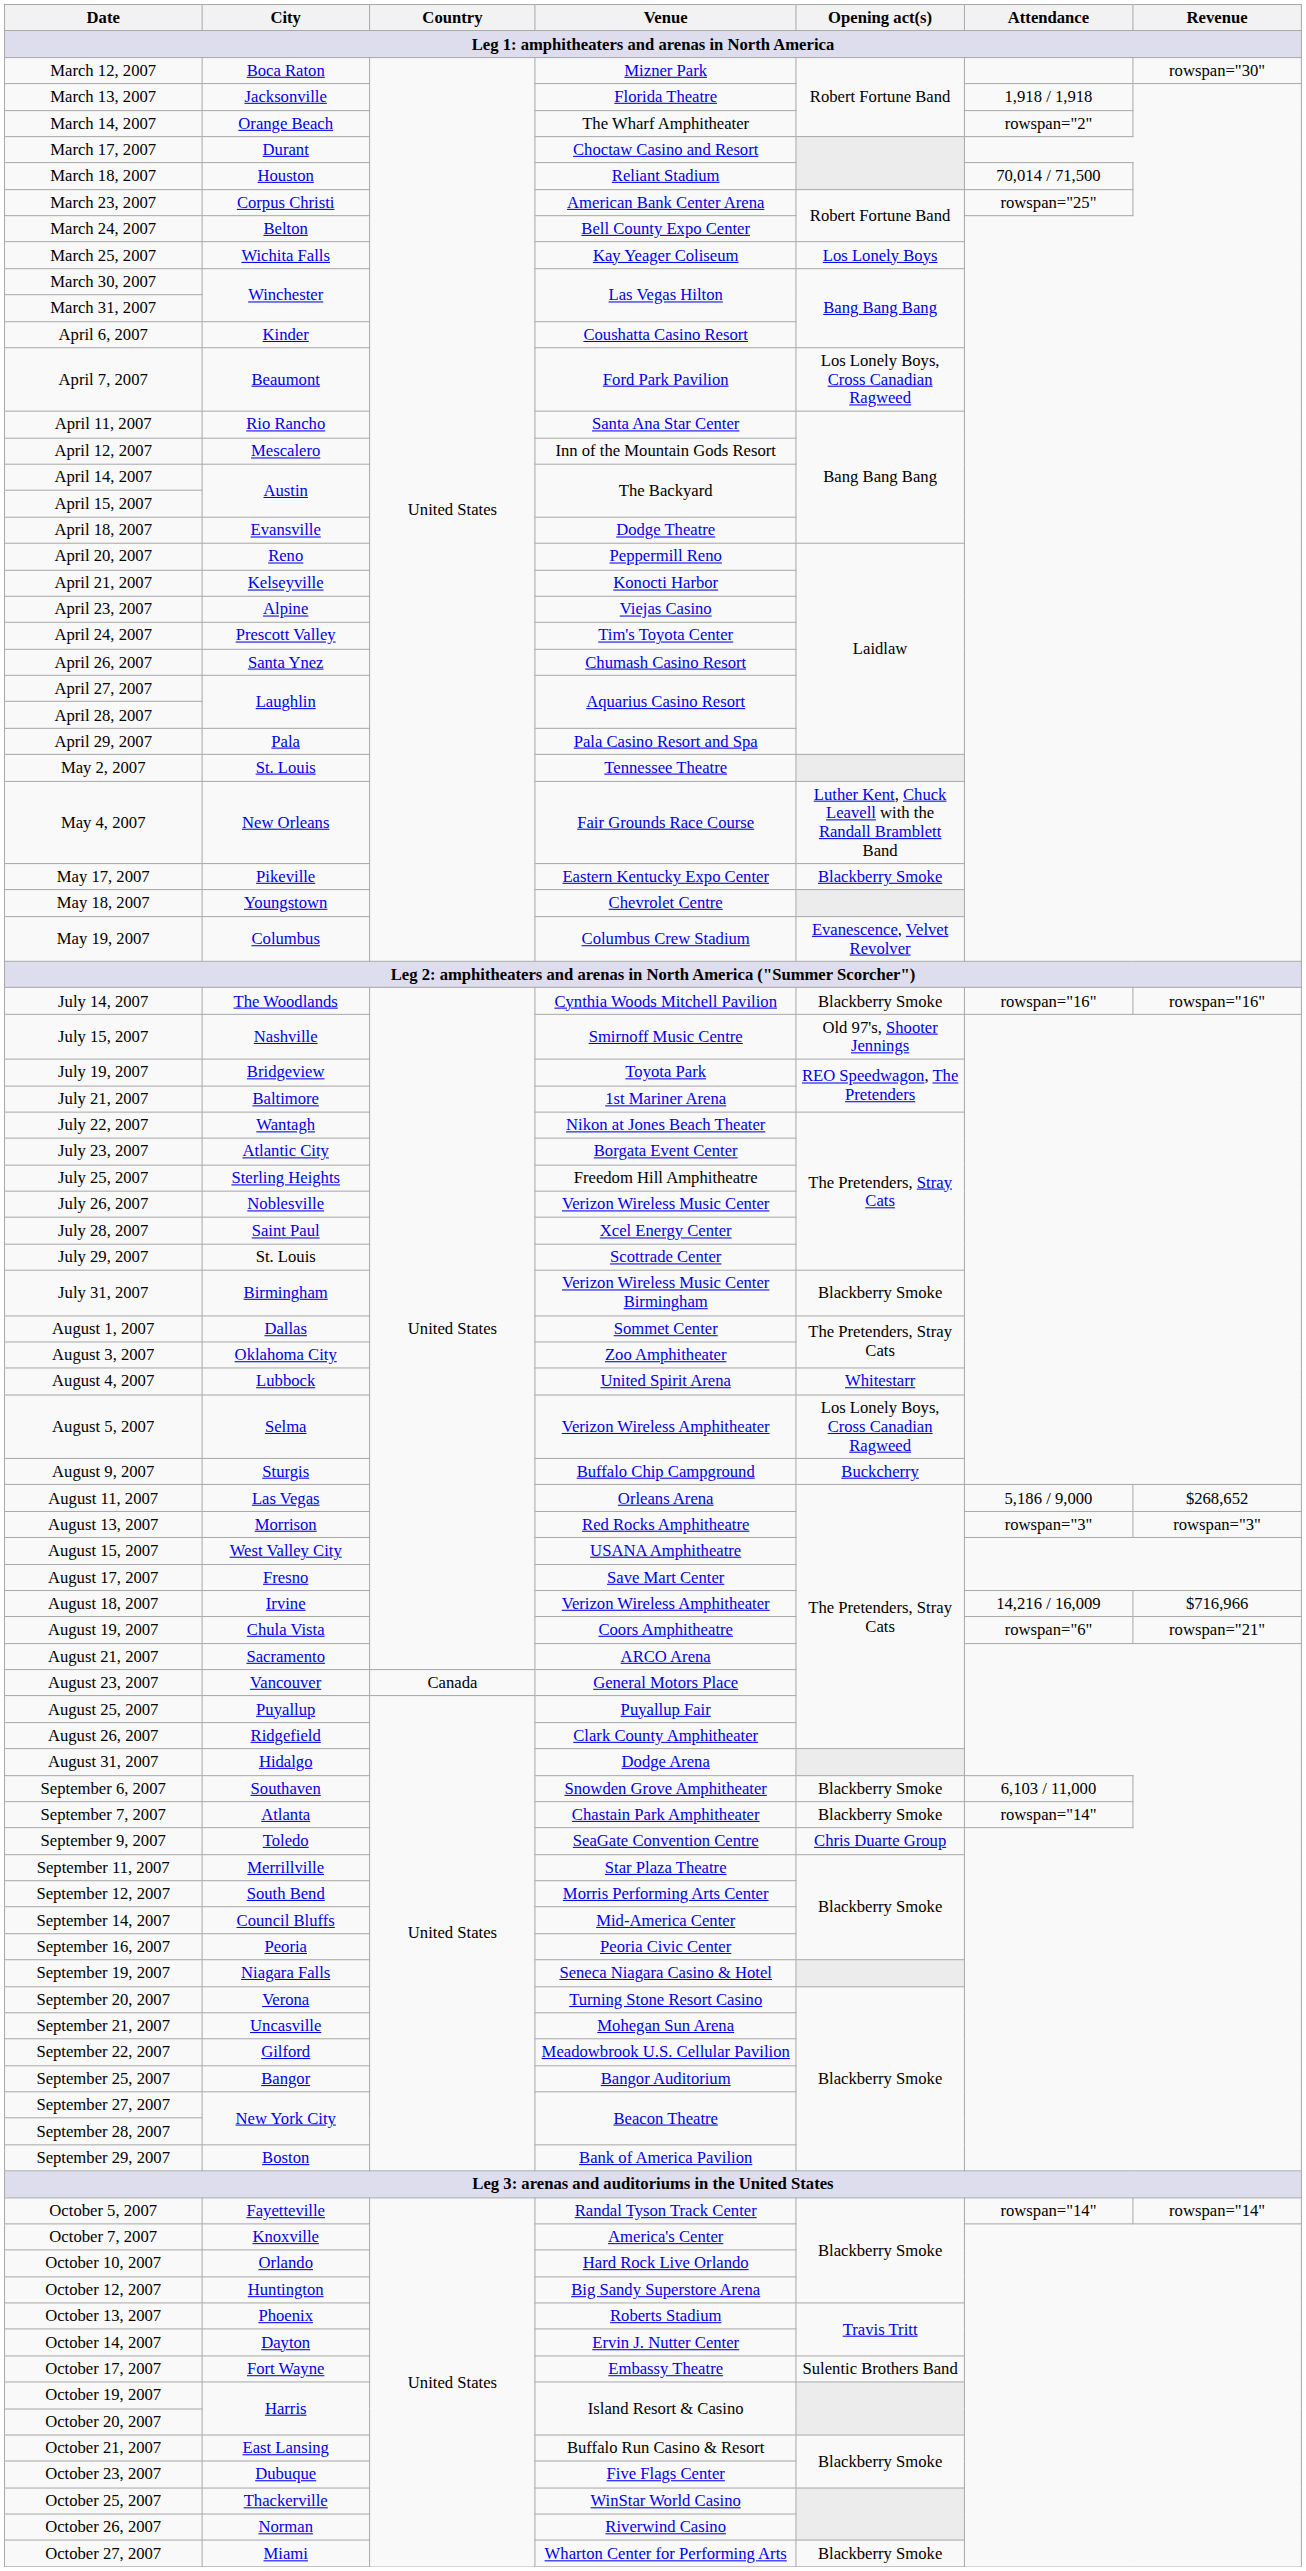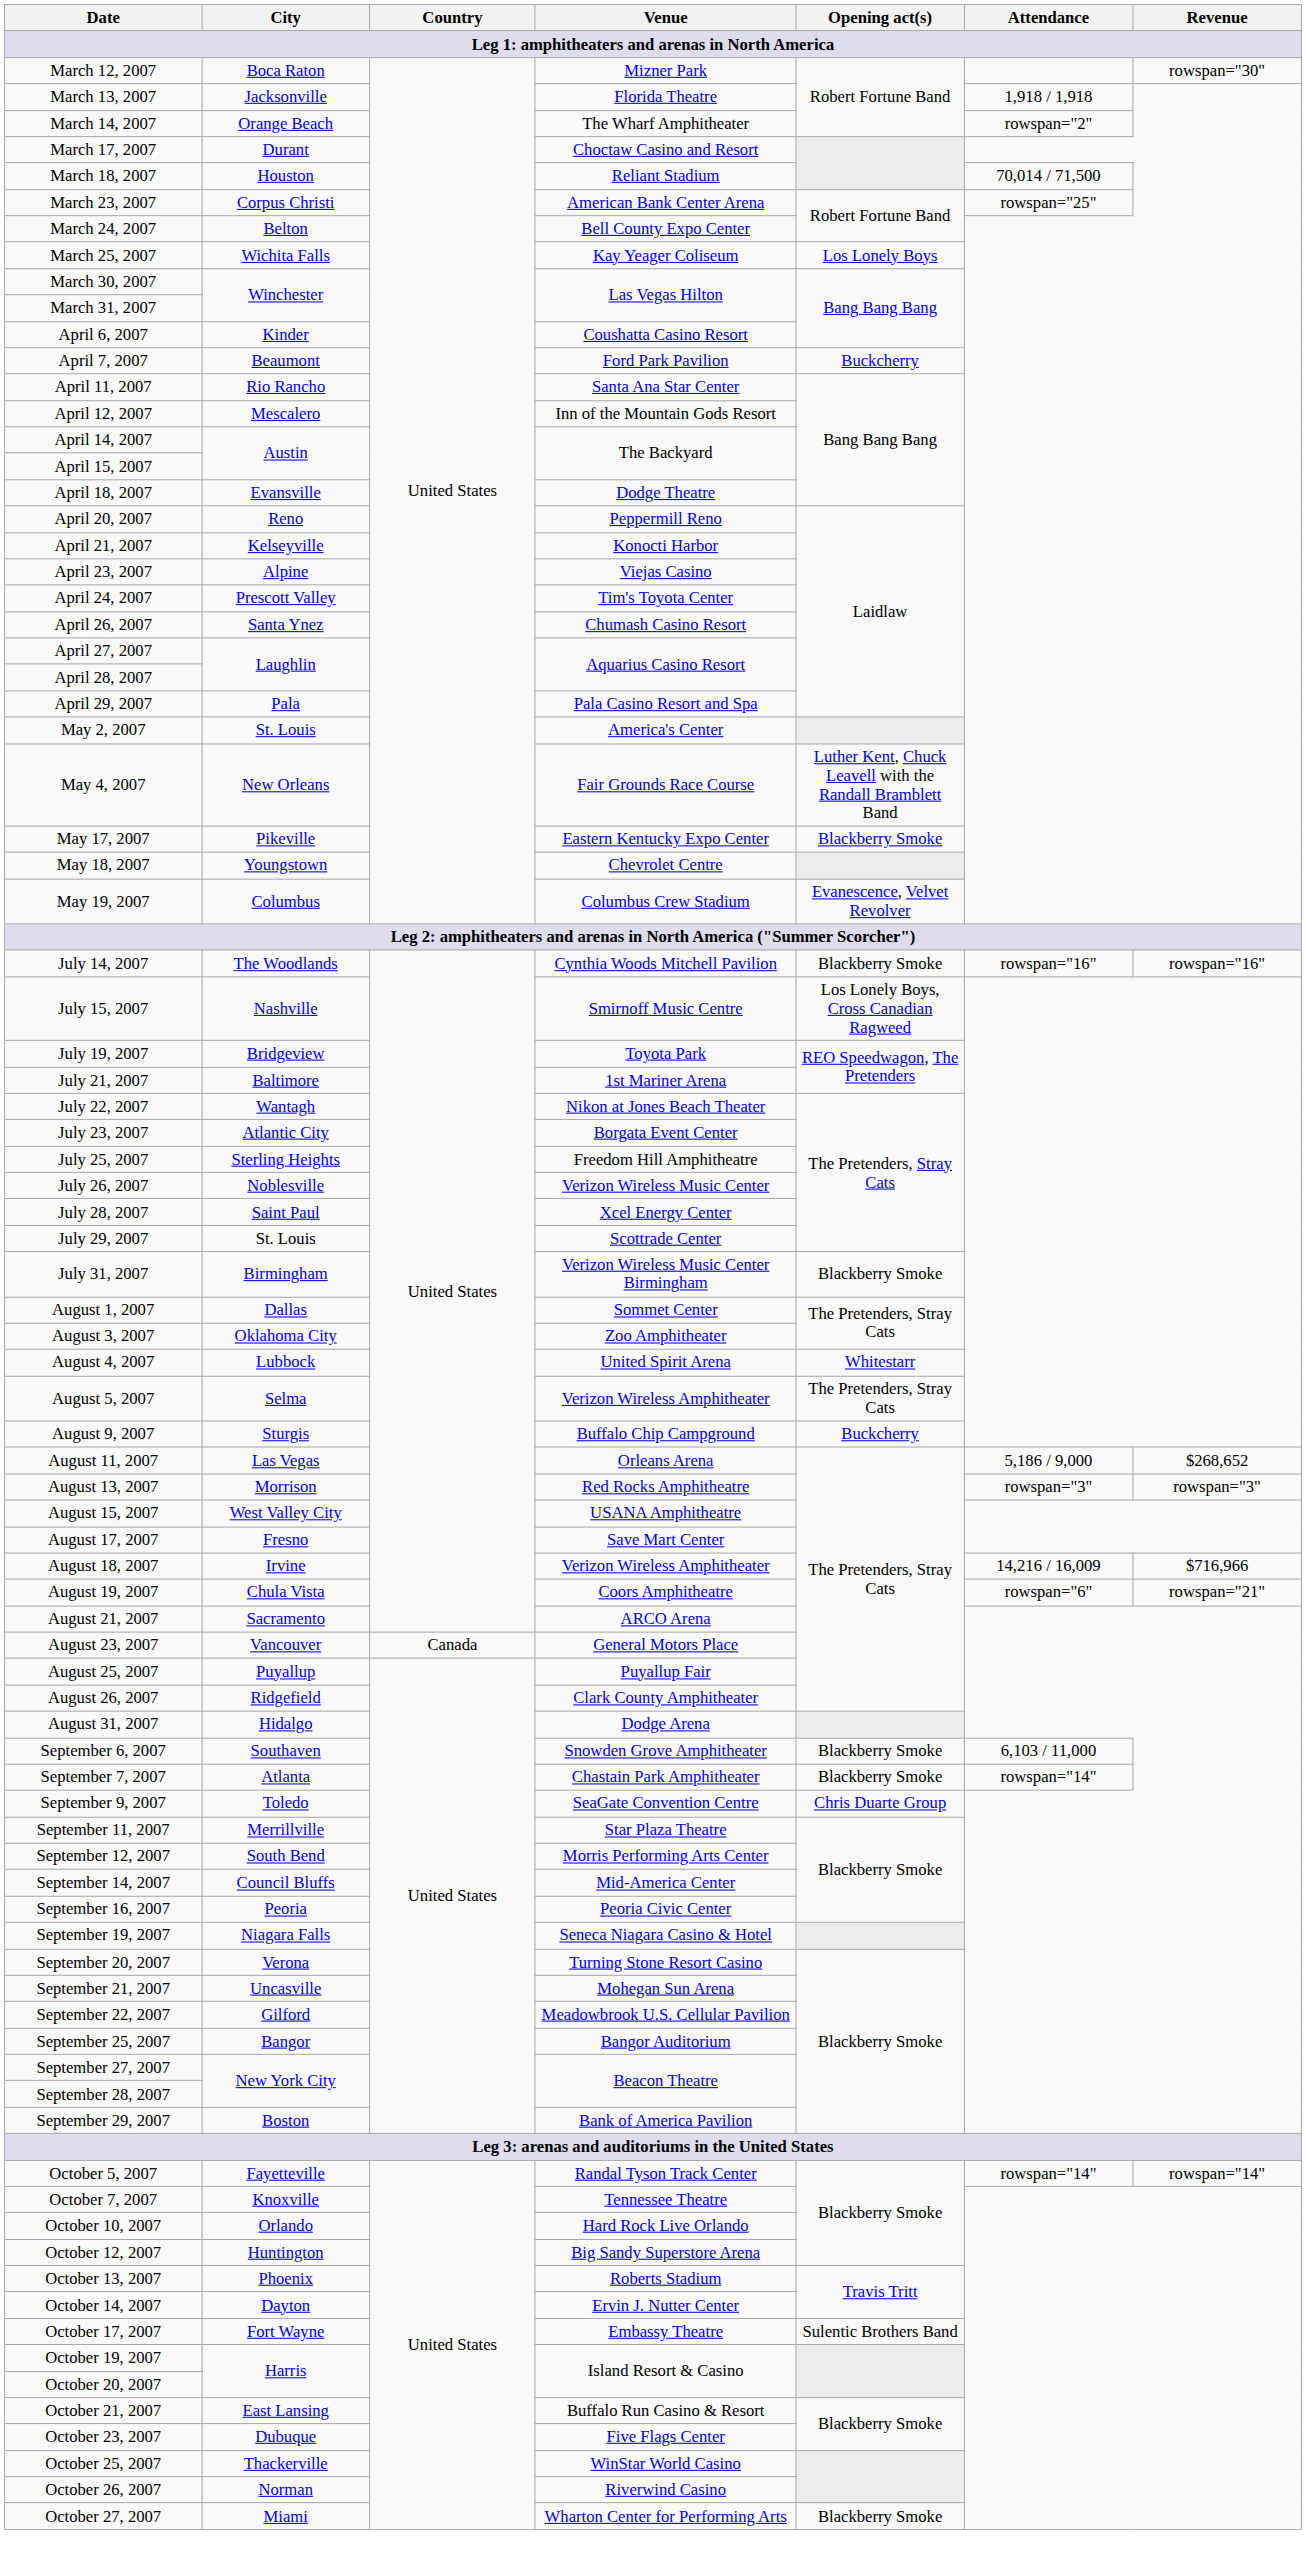(880, 379) Los Lonely Boys, Cross Canadian Ragweed -> (880, 360) Buckcherry
(666, 767) Tennessee Theatre -> (666, 730) America's Center
(880, 1036) Old 97's, Shooter Jennings -> (880, 1008) Los Lonely Boys, Cross Canadian Ragweed
(880, 1426) Los Lonely Boys, Cross Canadian Ragweed -> (880, 1398) The Pretenders, Stray Cats
(666, 2236) America's Center -> (666, 2199) Tennessee Theatre
